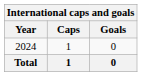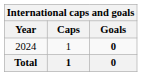(113, 46) normal -> (113, 46) bold
